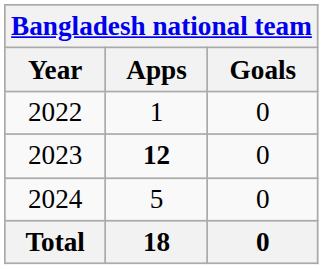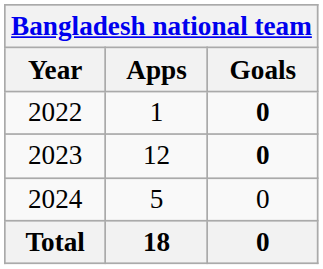(263, 112) normal -> (263, 112) bold
(157, 155) bold -> (157, 155) normal
(263, 155) normal -> (263, 155) bold
